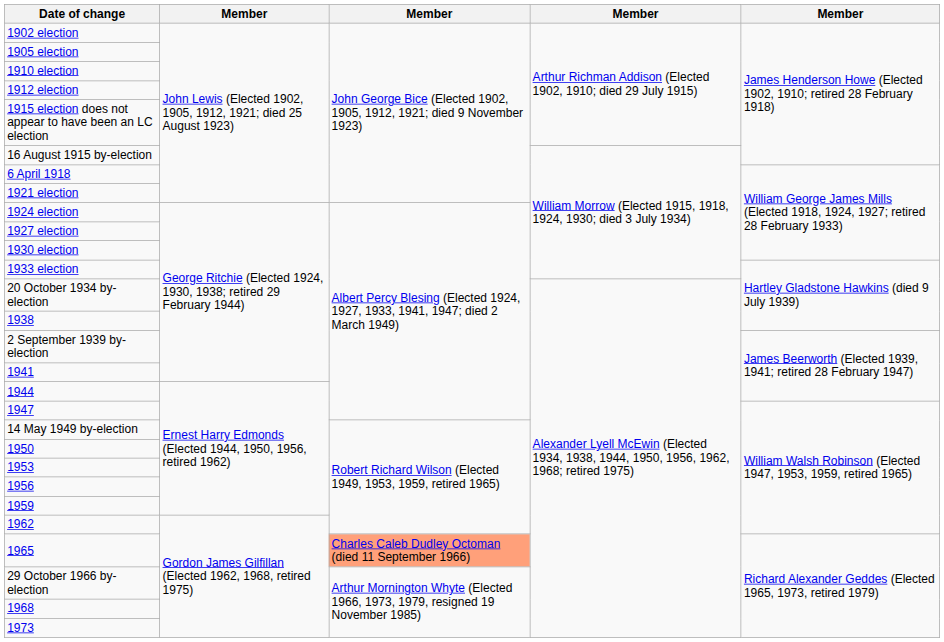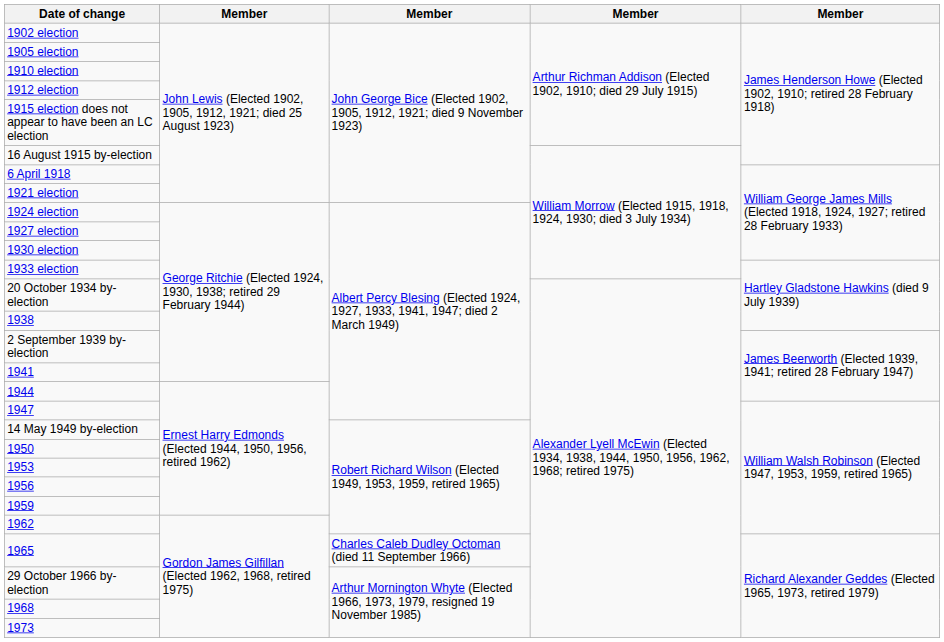(416, 550) lightsalmon background -> (416, 550) no background
